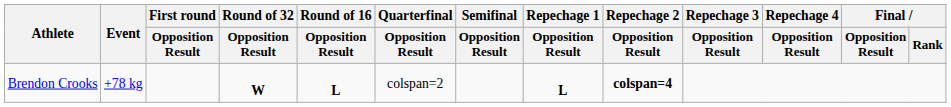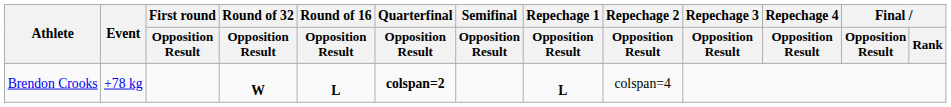(415, 83) normal -> (415, 83) bold
(643, 83) bold -> (643, 83) normal
